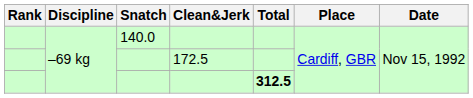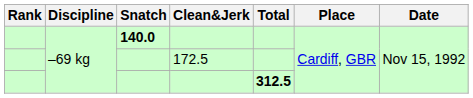(138, 37) normal -> (138, 37) bold
